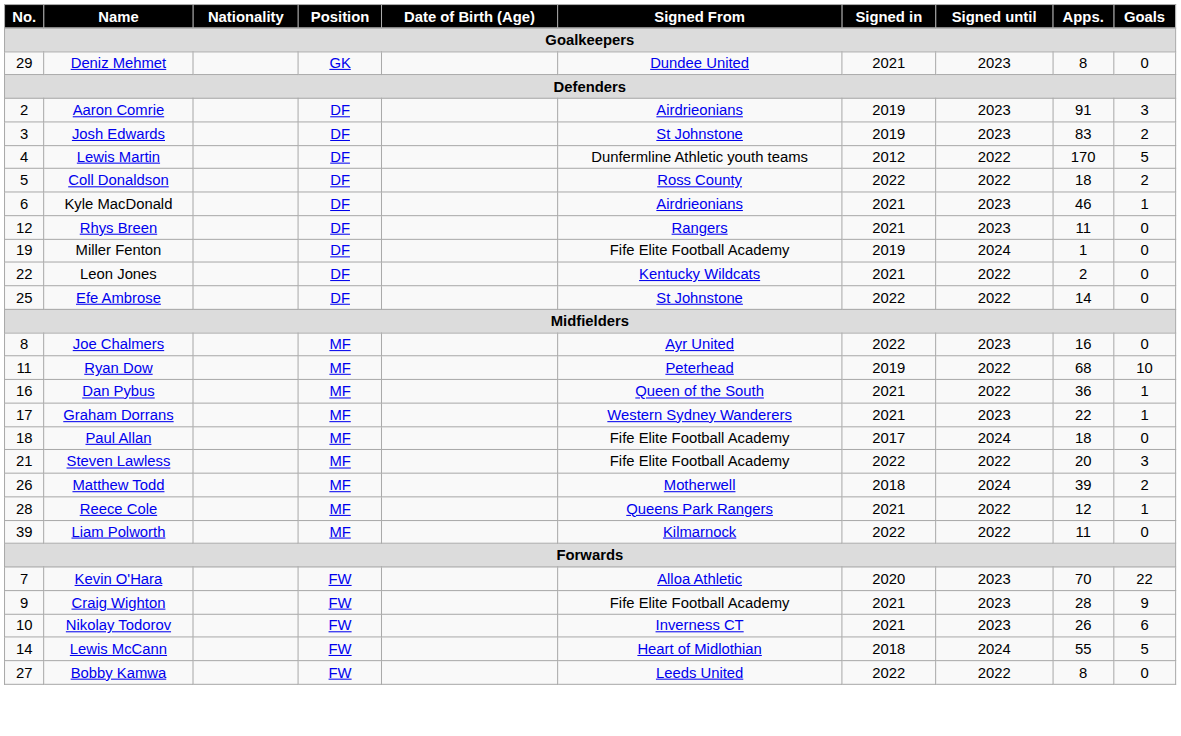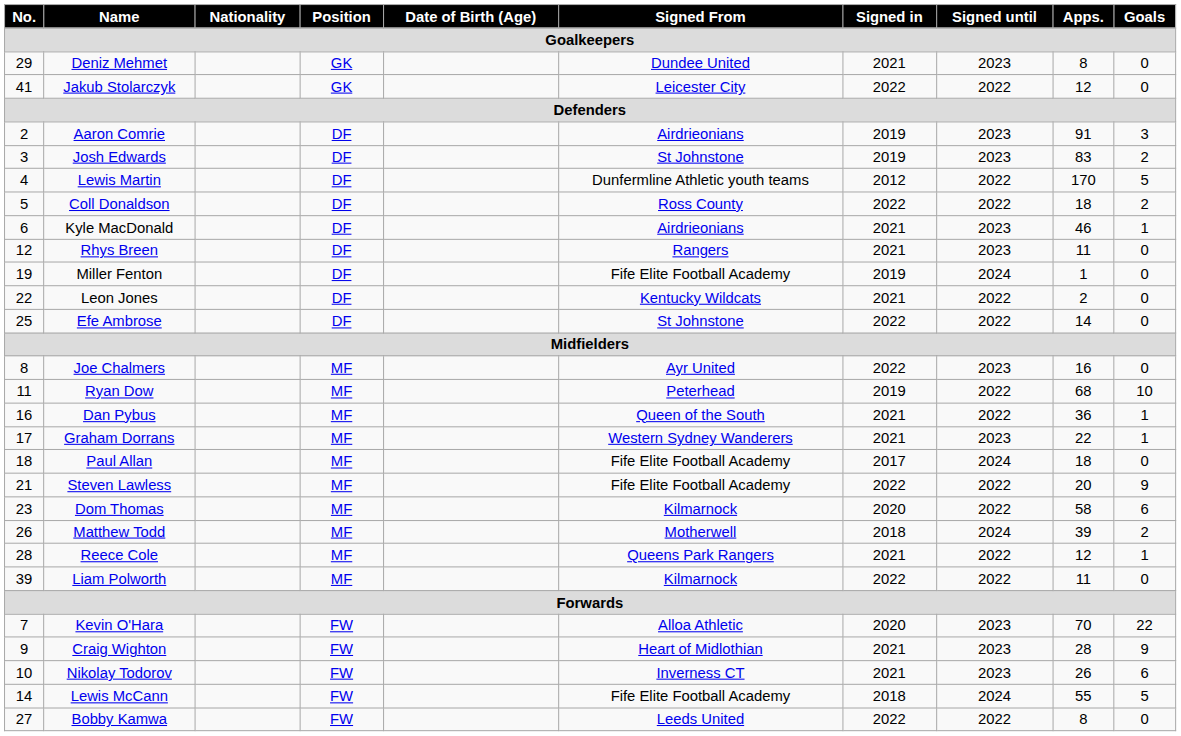+ row: (119, 87)
(1145, 462) 3 -> (1145, 485) 9
+ row: (119, 509)
(700, 602) Fife Elite Football Academy -> (700, 649) Heart of Midlothian
(700, 649) Heart of Midlothian -> (700, 696) Fife Elite Football Academy
